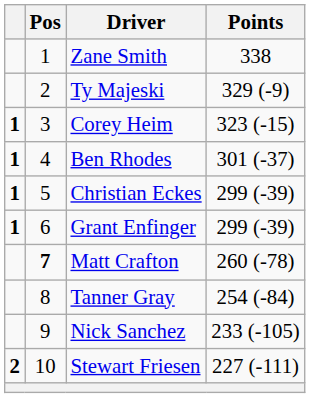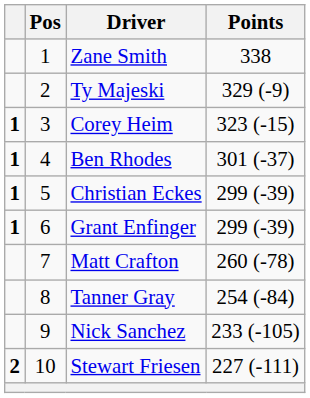(45, 262) bold -> (45, 262) normal
